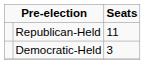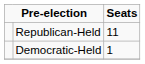(110, 50) 3 -> (110, 50) 1
